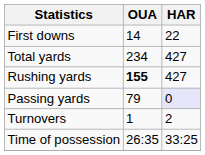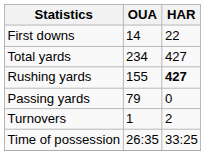(137, 77) bold -> (137, 77) normal
(176, 77) normal -> (176, 77) bold
(169, 98) lavender background -> (169, 98) no background
